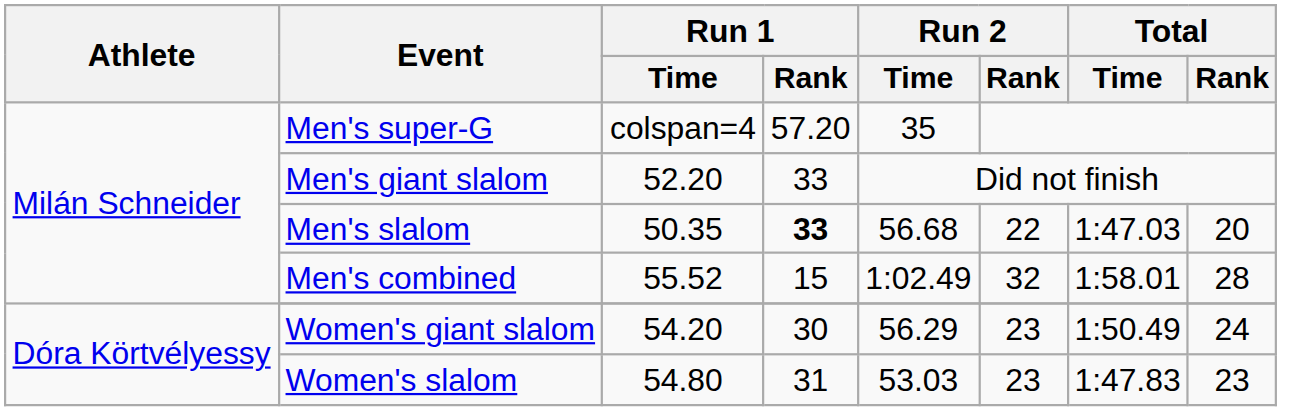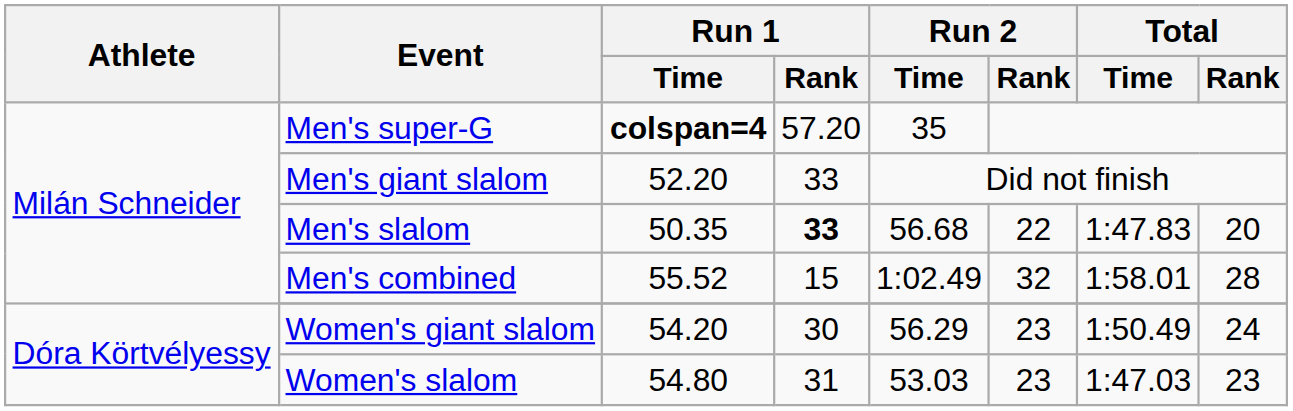(683, 128) normal -> (688, 128) bold
(1128, 229) 1:47.03 -> (1138, 229) 1:47.83
(1128, 380) 1:47.83 -> (1138, 380) 1:47.03
